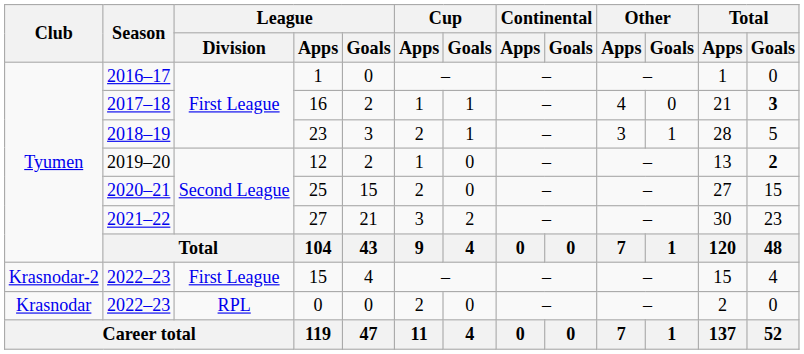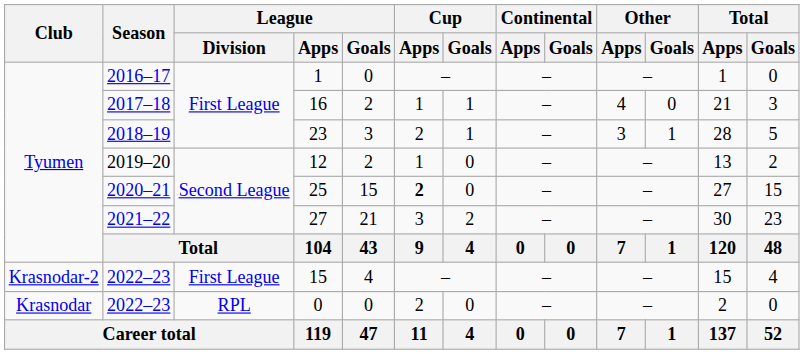(773, 104) bold -> (773, 104) normal
(773, 162) bold -> (773, 162) normal
(419, 190) normal -> (419, 190) bold
